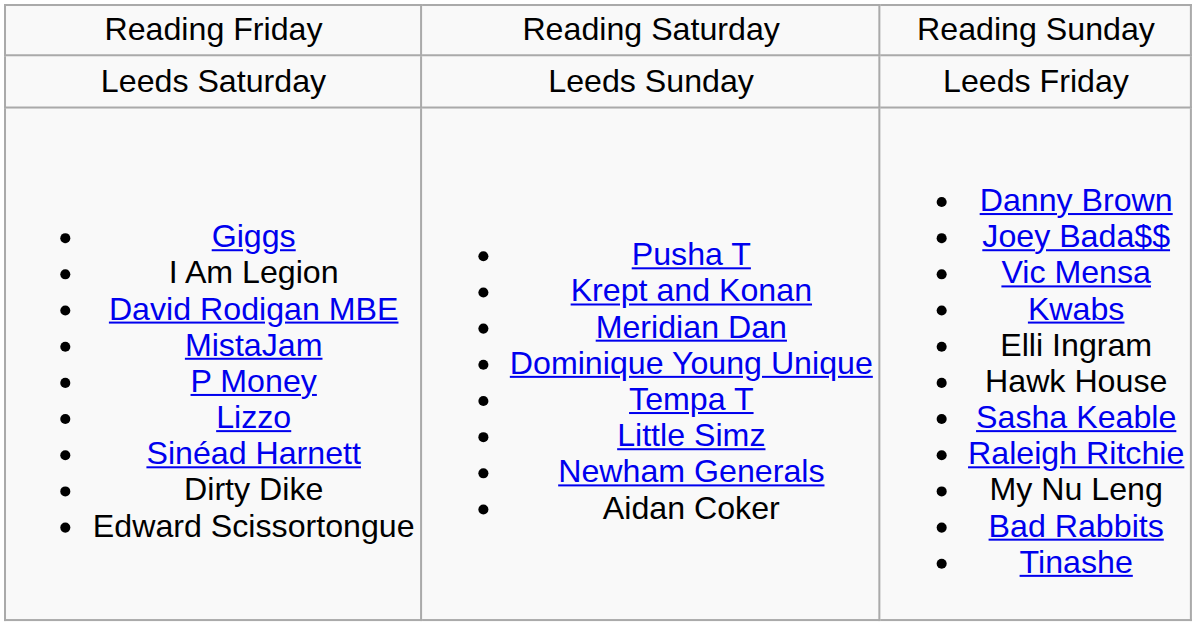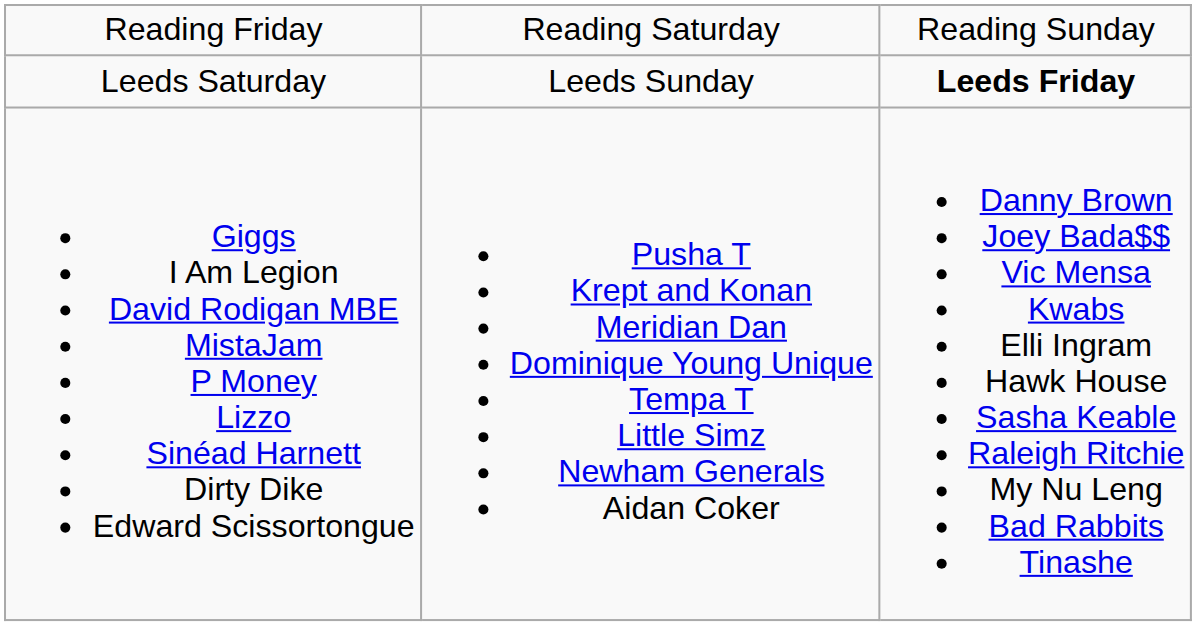(1036, 81) normal -> (1036, 81) bold
